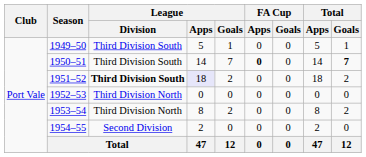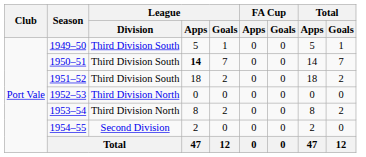(201, 62) normal -> (196, 62) bold
(259, 62) bold -> (254, 62) normal
(346, 62) bold -> (341, 62) normal
(138, 78) bold -> (135, 78) normal
(201, 78) lavender background -> (196, 78) no background
